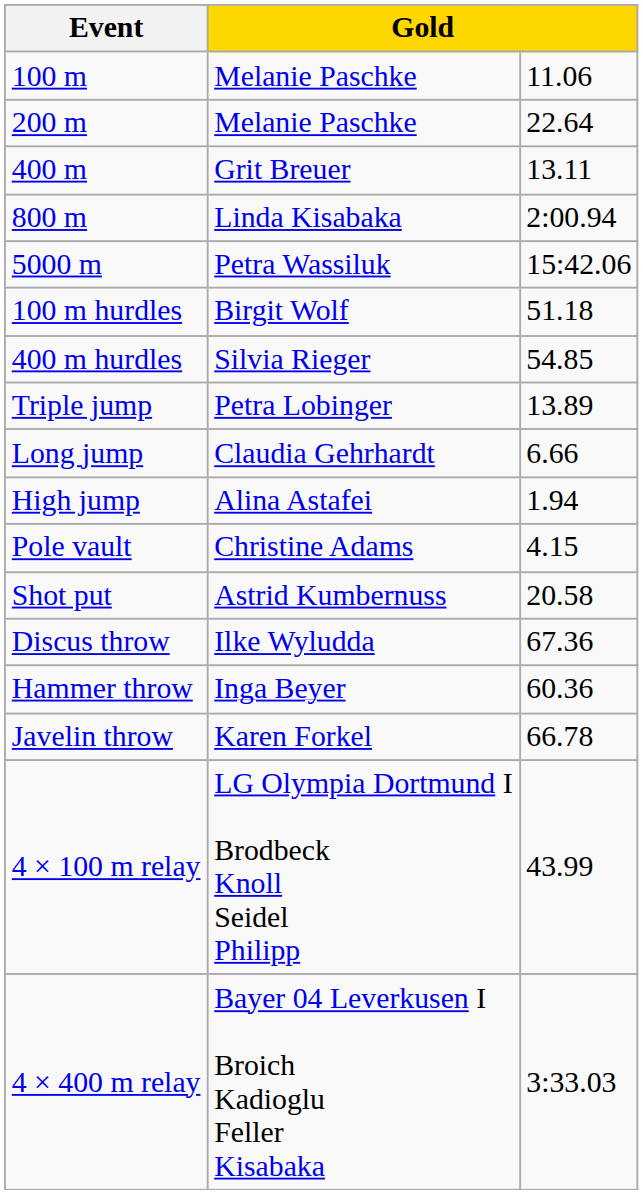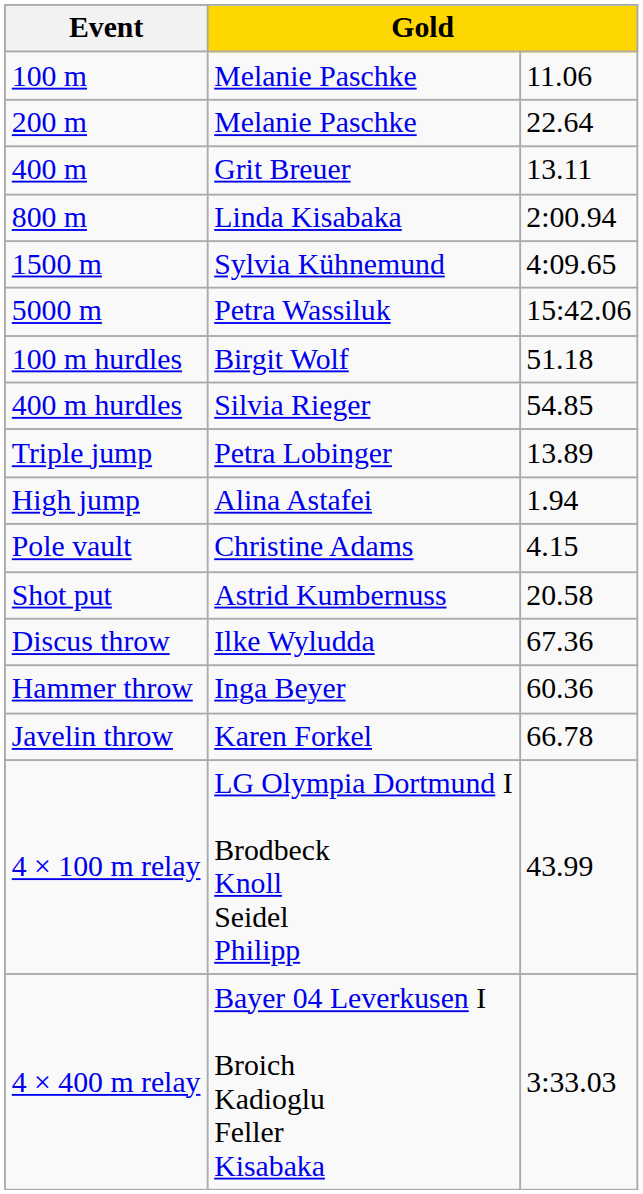+ row: (57, 264)
- row: (78, 452)
